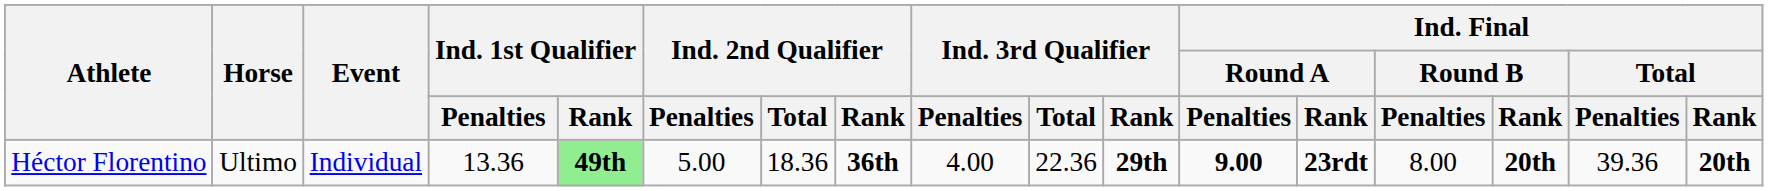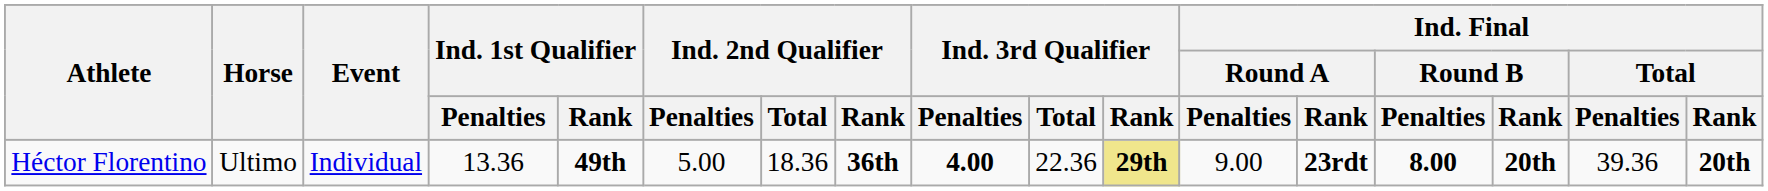(600, 162) lightgreen background -> (600, 162) no background
(970, 162) normal -> (970, 162) bold
(1142, 162) no background -> (1142, 162) khaki background
(1239, 162) bold -> (1239, 162) normal
(1433, 162) normal -> (1433, 162) bold
